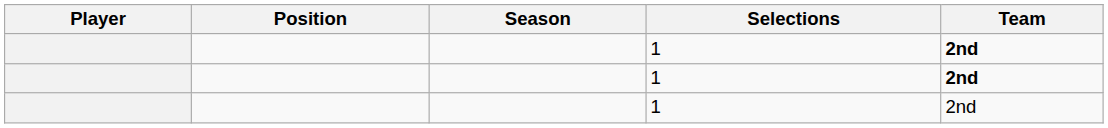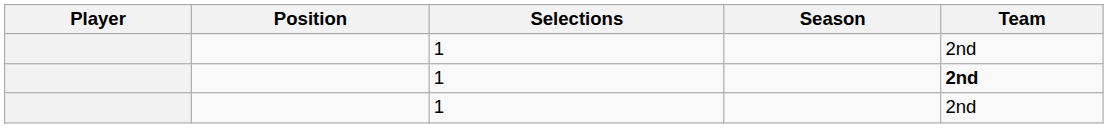columns swapped: (794, 19) <-> (538, 19)
(962, 48) bold -> (961, 48) normal
